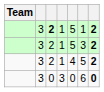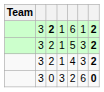(73, 29) 5 -> (73, 29) 6
(83, 62) 5 -> (83, 62) 3
(73, 78) 0 -> (73, 78) 2
